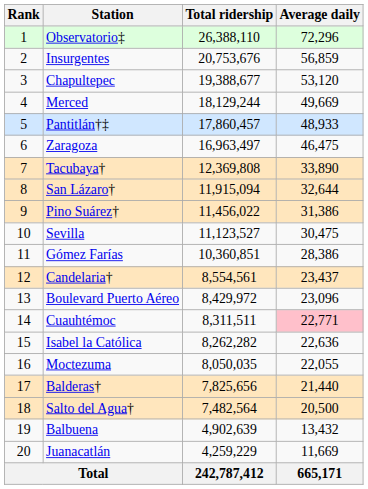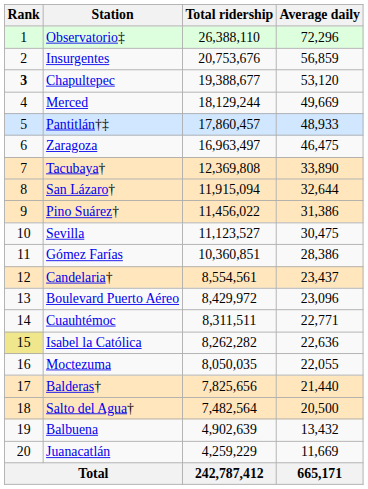(24, 80) normal -> (24, 80) bold
(320, 320) pink background -> (320, 320) no background
(24, 342) no background -> (24, 342) khaki background
